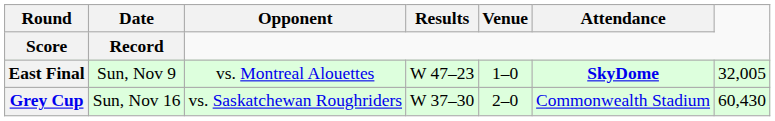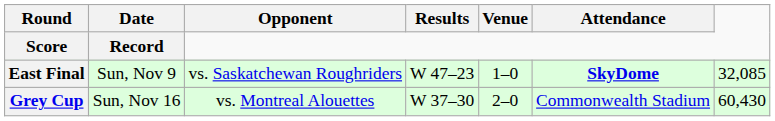(295, 73) vs. Montreal Alouettes -> (295, 73) vs. Saskatchewan Roughriders
(742, 73) 32,005 -> (742, 73) 32,085
(295, 101) vs. Saskatchewan Roughriders -> (295, 101) vs. Montreal Alouettes
